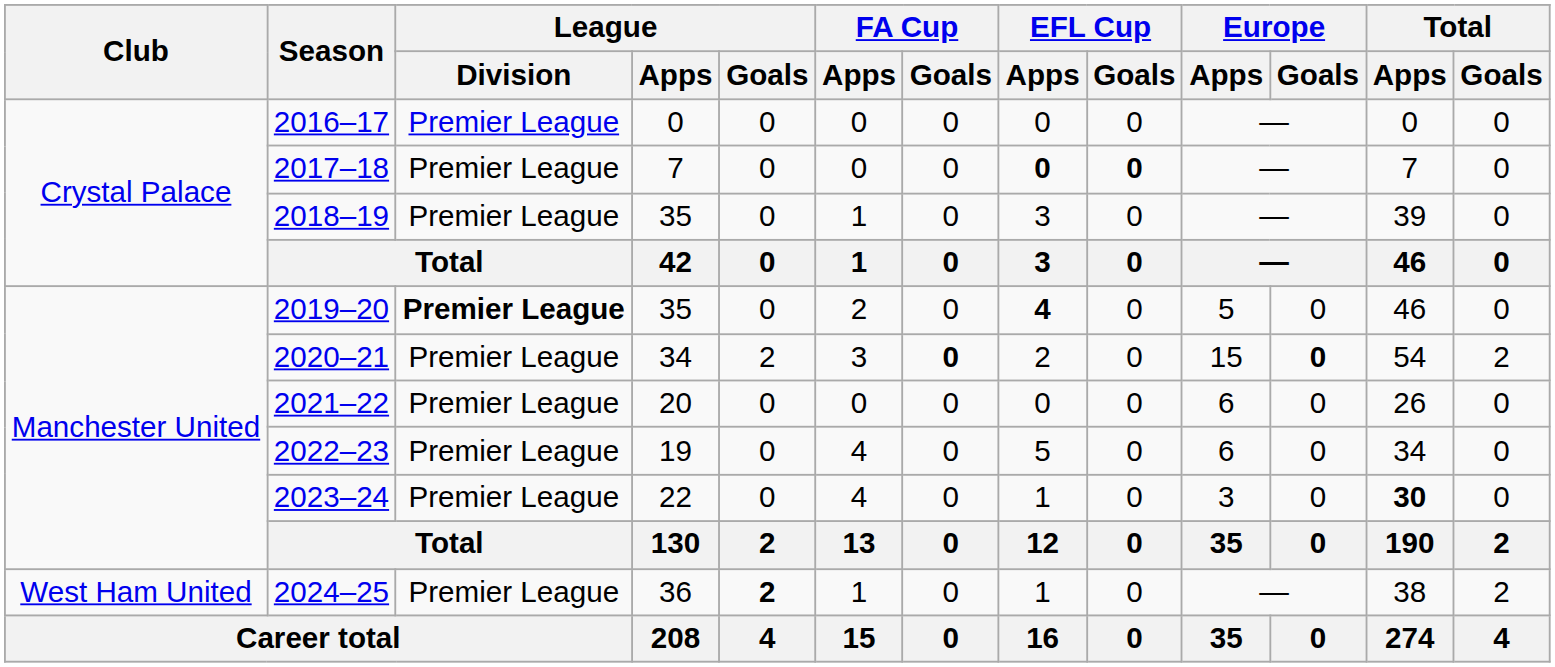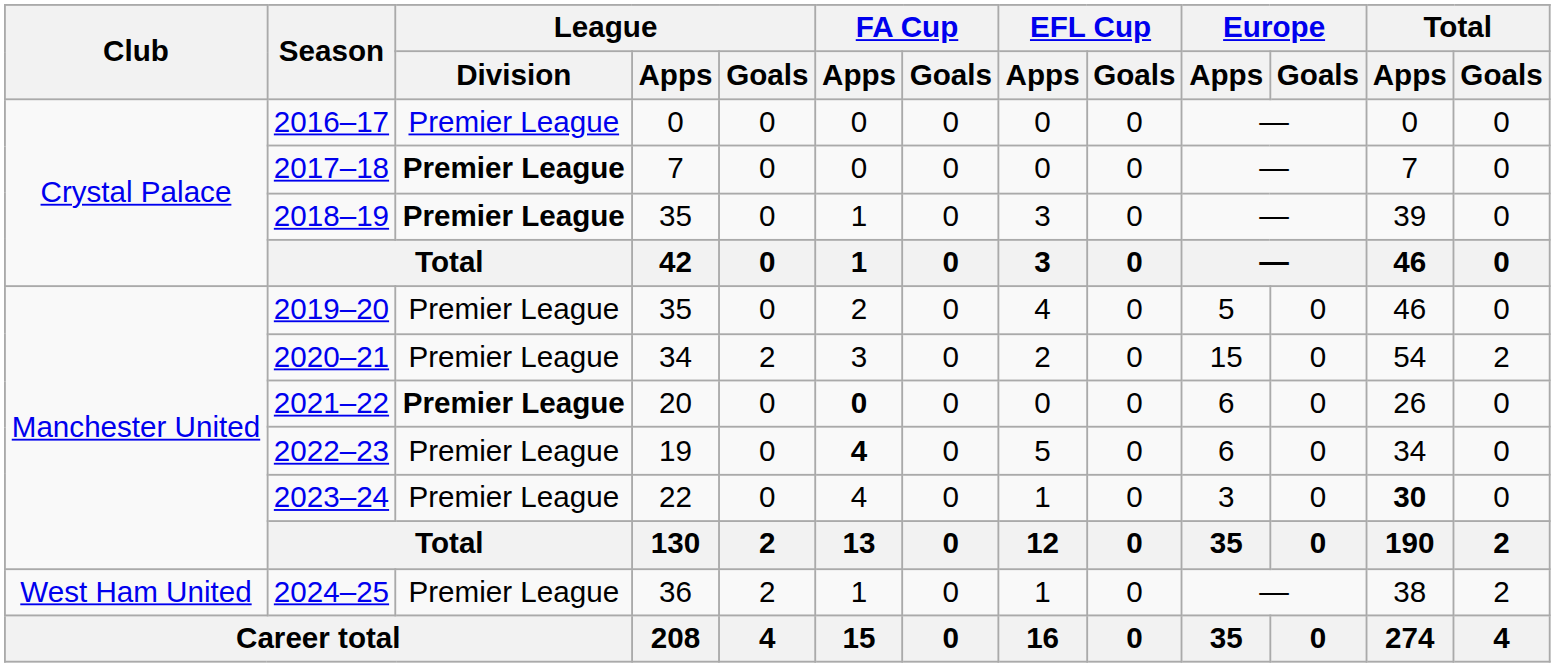(514, 168) normal -> (514, 168) bold
(1043, 168) bold -> (1043, 168) normal
(1134, 168) bold -> (1134, 168) normal
(514, 215) normal -> (514, 215) bold
(514, 309) bold -> (514, 309) normal
(1043, 309) bold -> (1043, 309) normal
(951, 356) bold -> (951, 356) normal
(1318, 356) bold -> (1318, 356) normal
(514, 403) normal -> (514, 403) bold
(859, 403) normal -> (859, 403) bold
(859, 450) normal -> (859, 450) bold
(767, 591) bold -> (767, 591) normal
